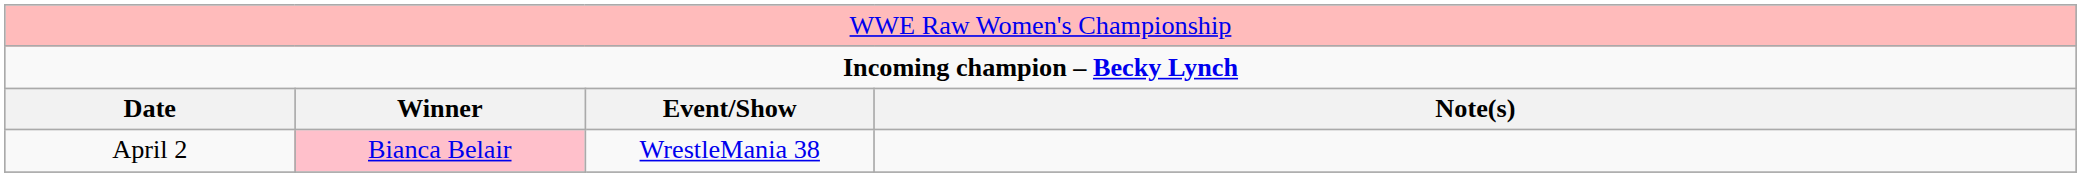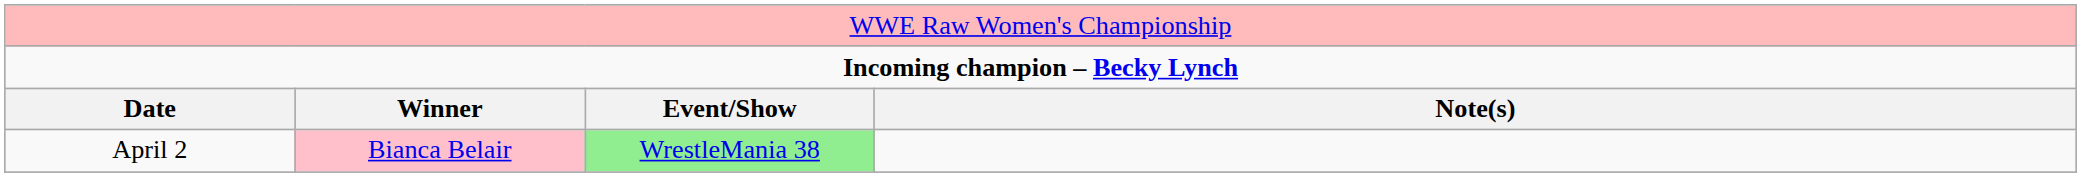(730, 150) no background -> (730, 150) lightgreen background
